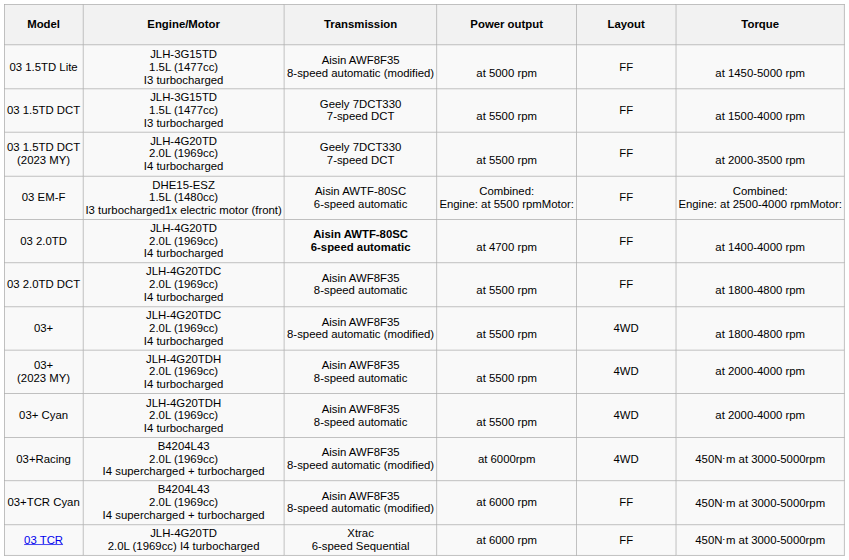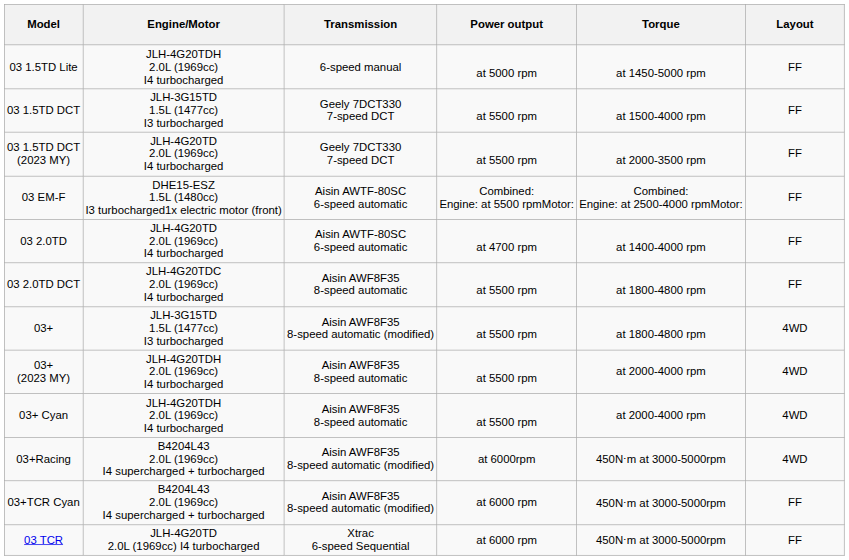columns swapped: (760, 24) <-> (626, 25)
(184, 67) JLH-3G15TD 1.5L (1477cc) I3 turbocharged -> (184, 67) JLH-4G20TDH 2.0L (1969cc) I4 turbocharged
(361, 67) Aisin AWF8F35 8-speed automatic (modified) -> (361, 67) 6-speed manual
(361, 241) bold -> (361, 241) normal
(184, 328) JLH-4G20TDC 2.0L (1969cc) I4 turbocharged -> (184, 328) JLH-3G15TD 1.5L (1477cc) I3 turbocharged
